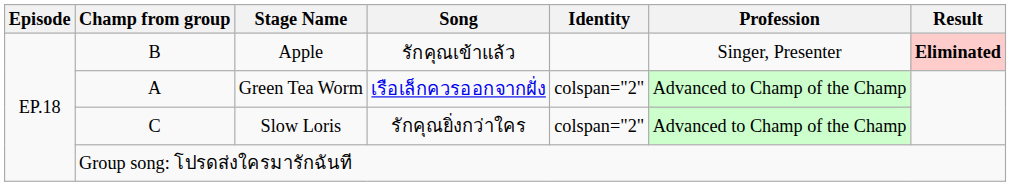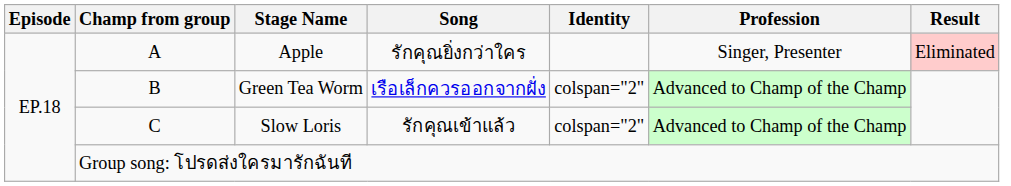(155, 51) B -> (155, 51) A
(459, 52) รักคุณเข้าแล้ว -> (459, 52) รักคุณยิ่งกว่าใคร
(958, 51) bold -> (955, 51) normal
(155, 88) A -> (155, 88) B
(459, 126) รักคุณยิ่งกว่าใคร -> (459, 126) รักคุณเข้าแล้ว
